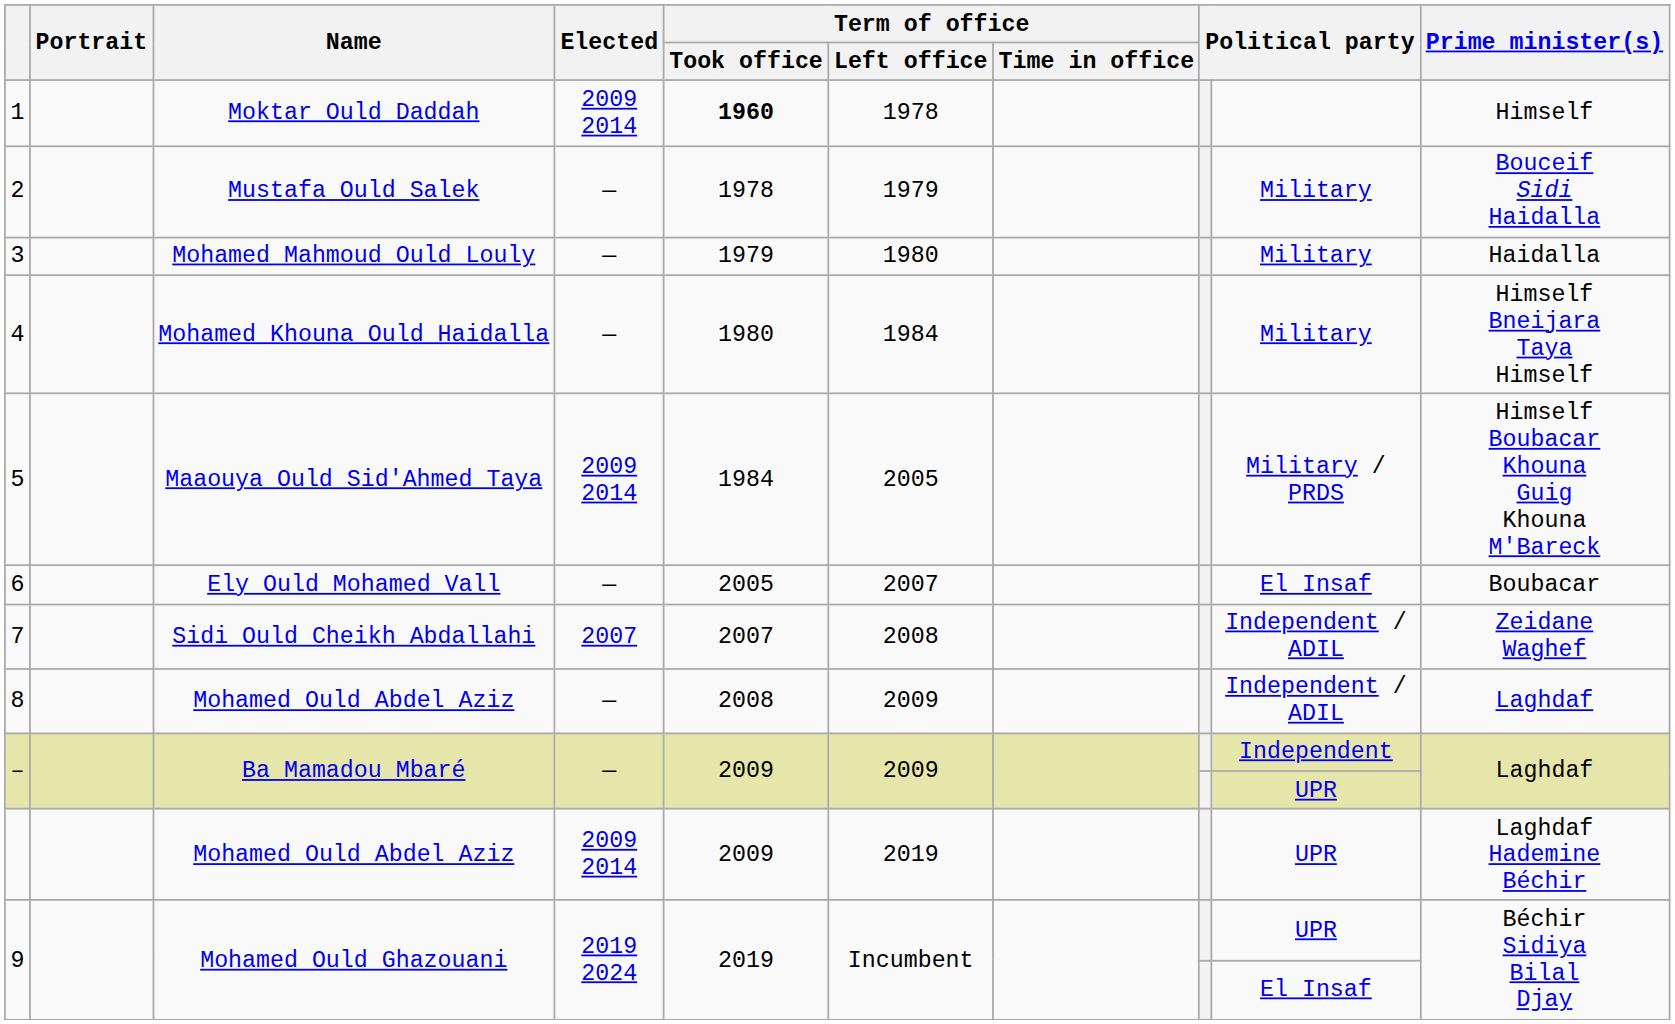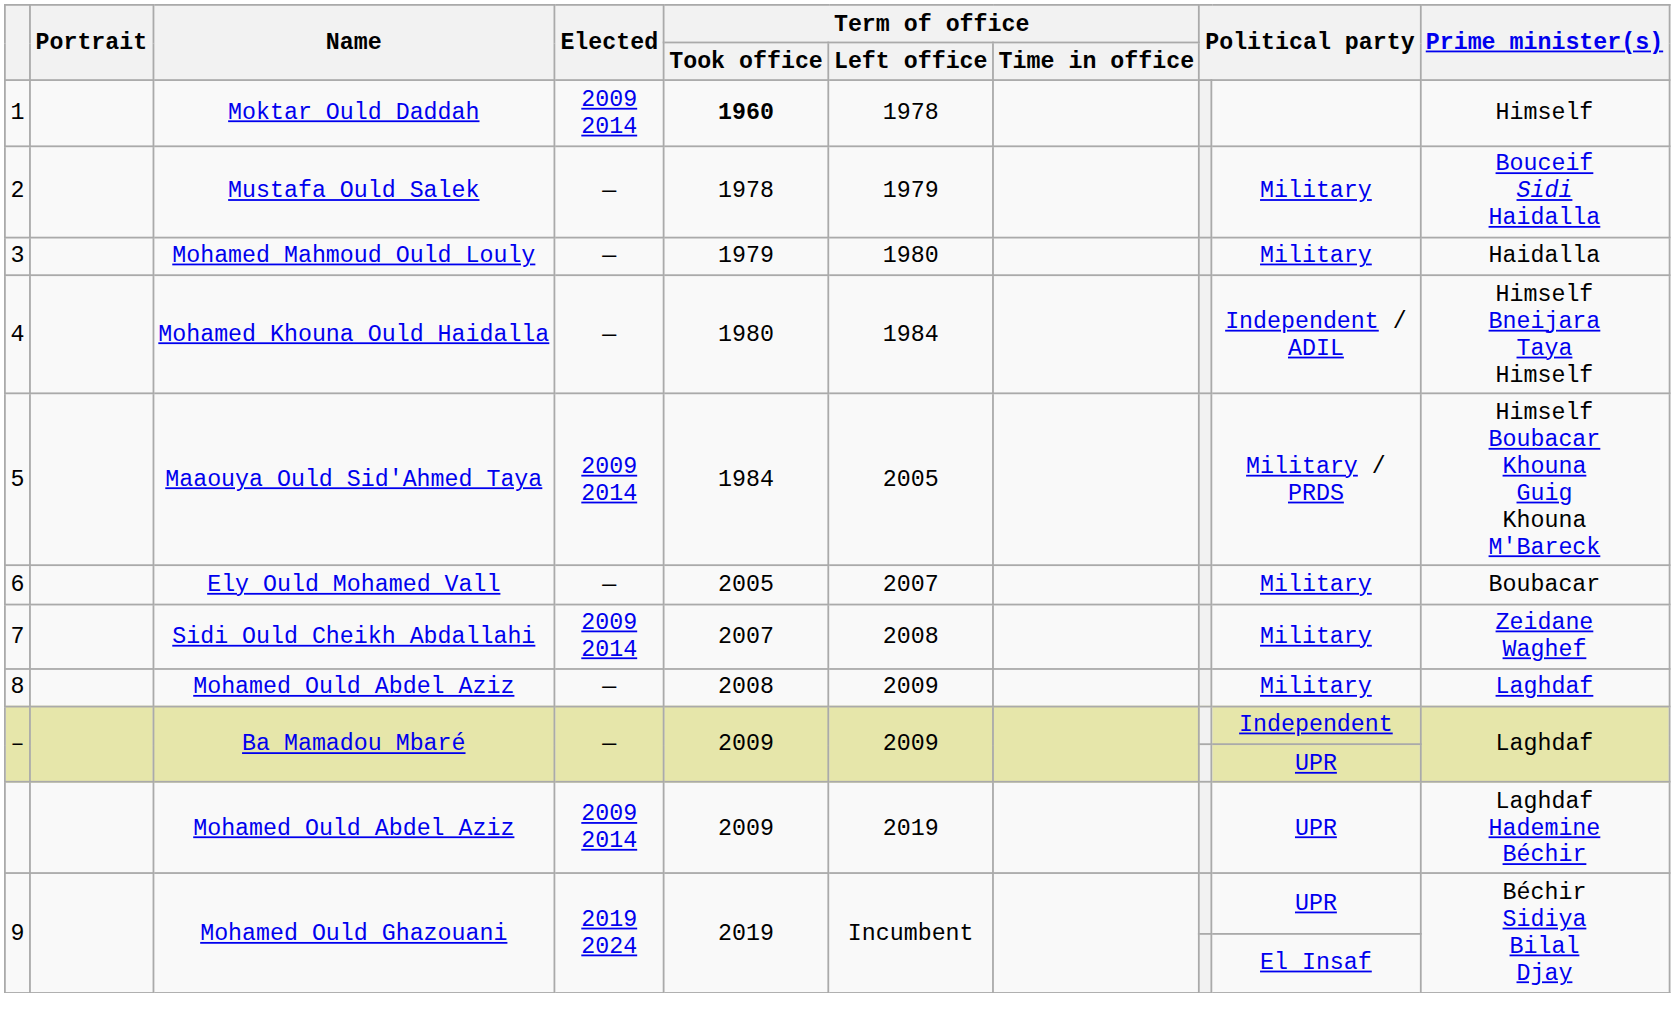(1316, 334) Military -> (1316, 334) Independent / ADIL
(1316, 585) El Insaf -> (1316, 585) Military
(609, 636) 2007 -> (609, 636) 2009 2014
(1316, 636) Independent / ADIL -> (1316, 636) Military
(1316, 701) Independent / ADIL -> (1316, 687) Military
